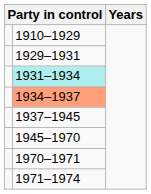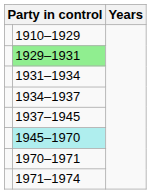(48, 55) no background -> (48, 55) lightgreen background
(48, 76) paleturquoise background -> (48, 76) no background
(48, 96) lightsalmon background -> (48, 96) no background
(48, 138) no background -> (48, 138) paleturquoise background
